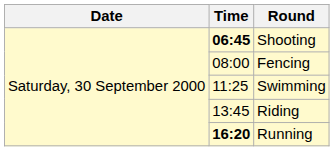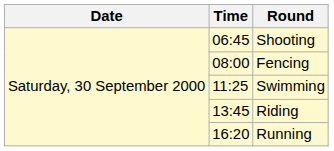(231, 39) bold -> (231, 39) normal
(231, 134) bold -> (231, 134) normal
